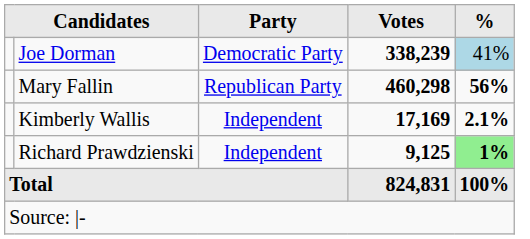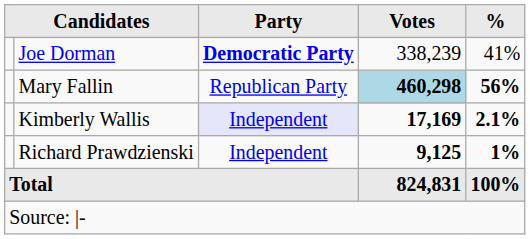(273, 53) normal -> (278, 53) bold
(418, 53) bold -> (429, 53) normal
(491, 53) lightblue background -> (502, 53) no background
(418, 86) no background -> (429, 86) lightblue background
(273, 119) no background -> (278, 119) lavender background
(494, 152) lightgreen background -> (505, 152) no background
